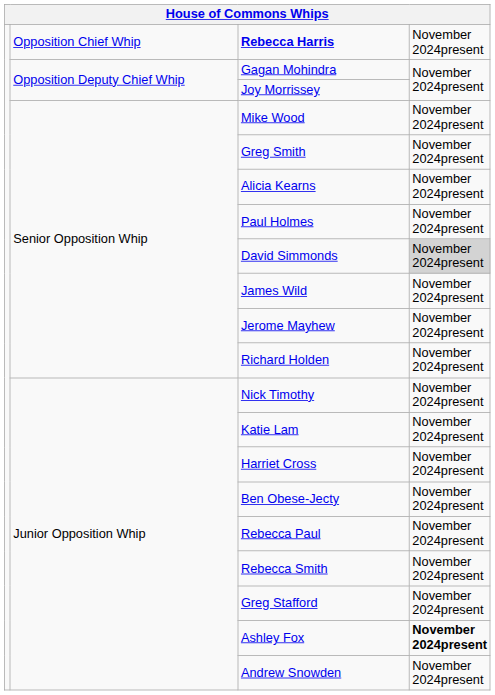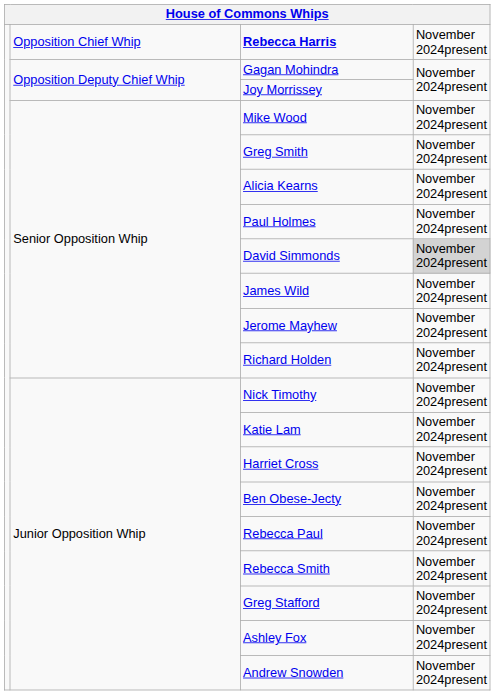(450, 637) bold -> (451, 637) normal
